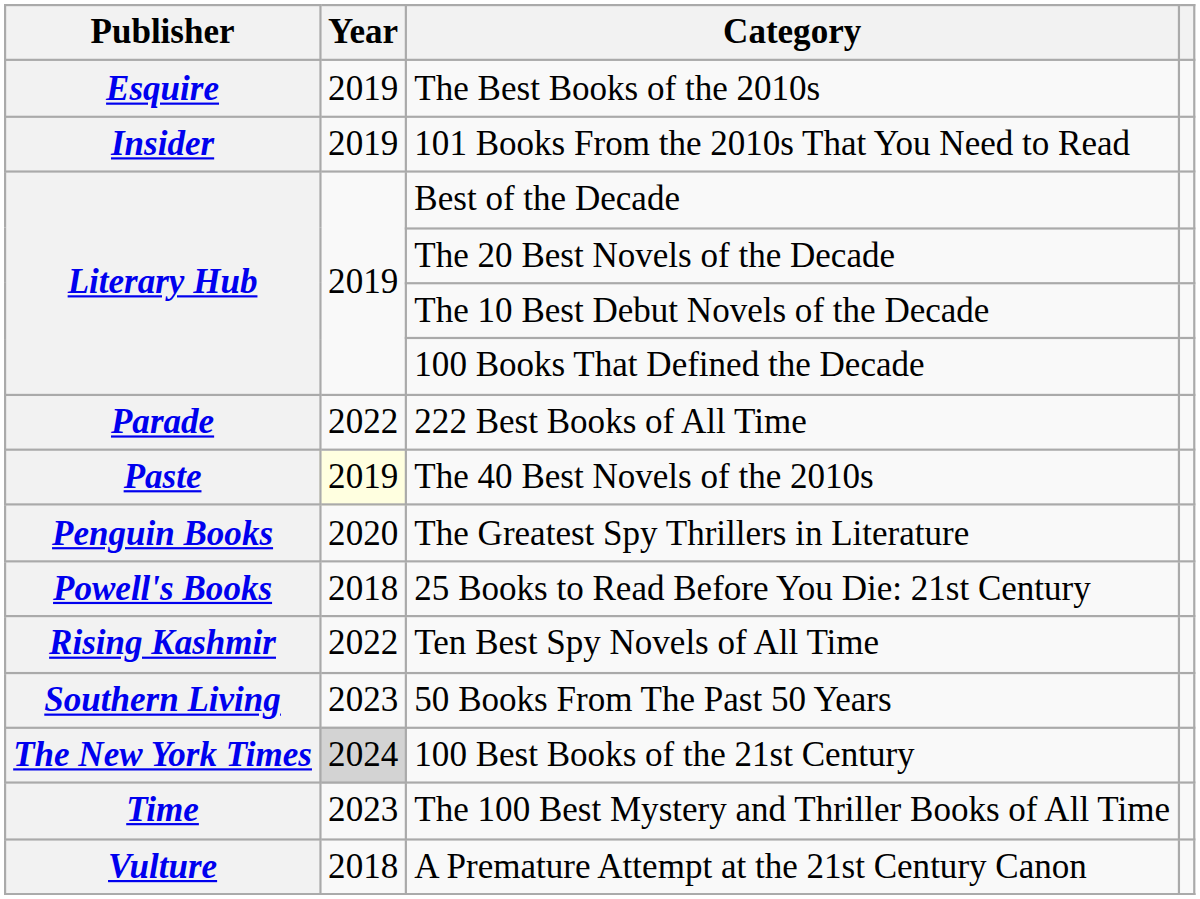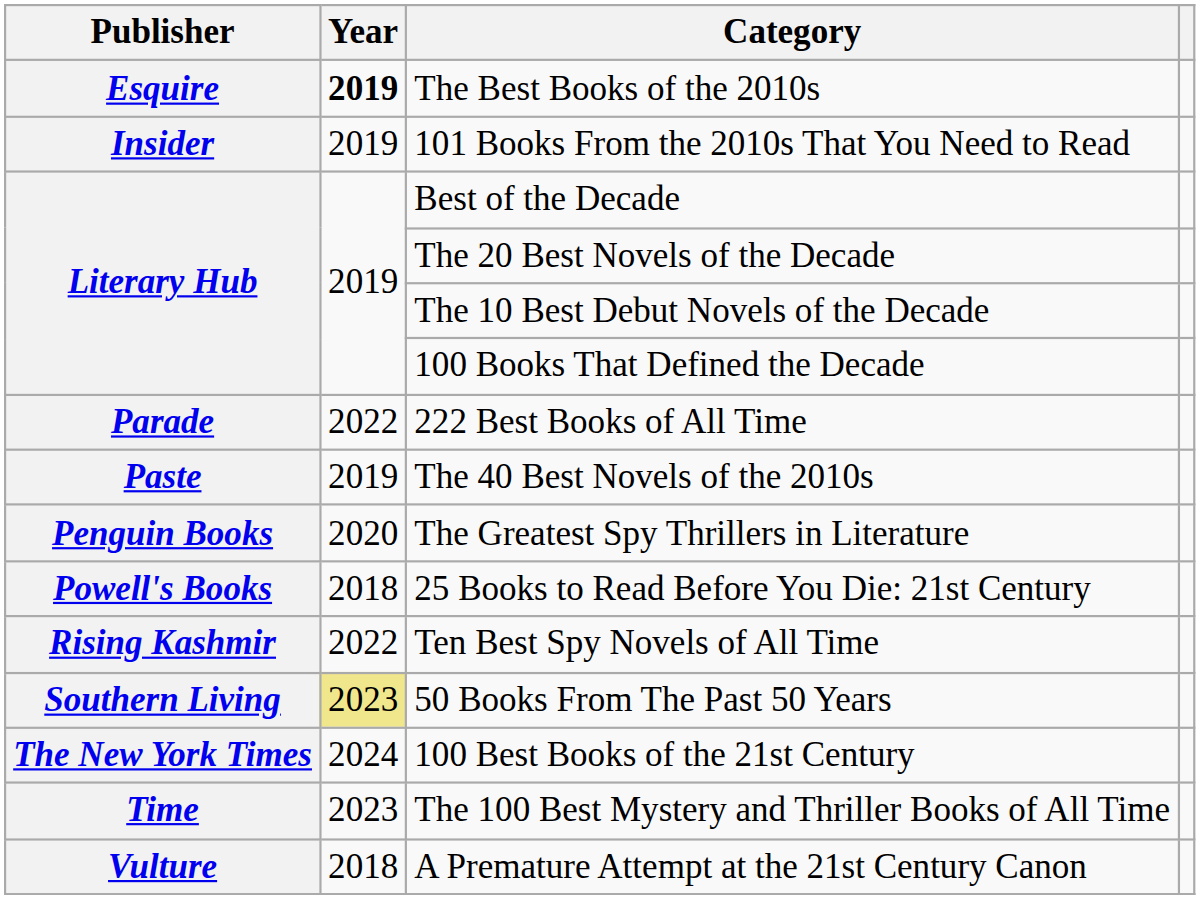(363, 87) normal -> (363, 87) bold
(363, 476) lightyellow background -> (363, 476) no background
(363, 699) no background -> (363, 699) khaki background
(363, 754) lightgrey background -> (363, 754) no background
